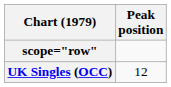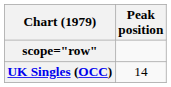(141, 72) 12 -> (141, 72) 14
